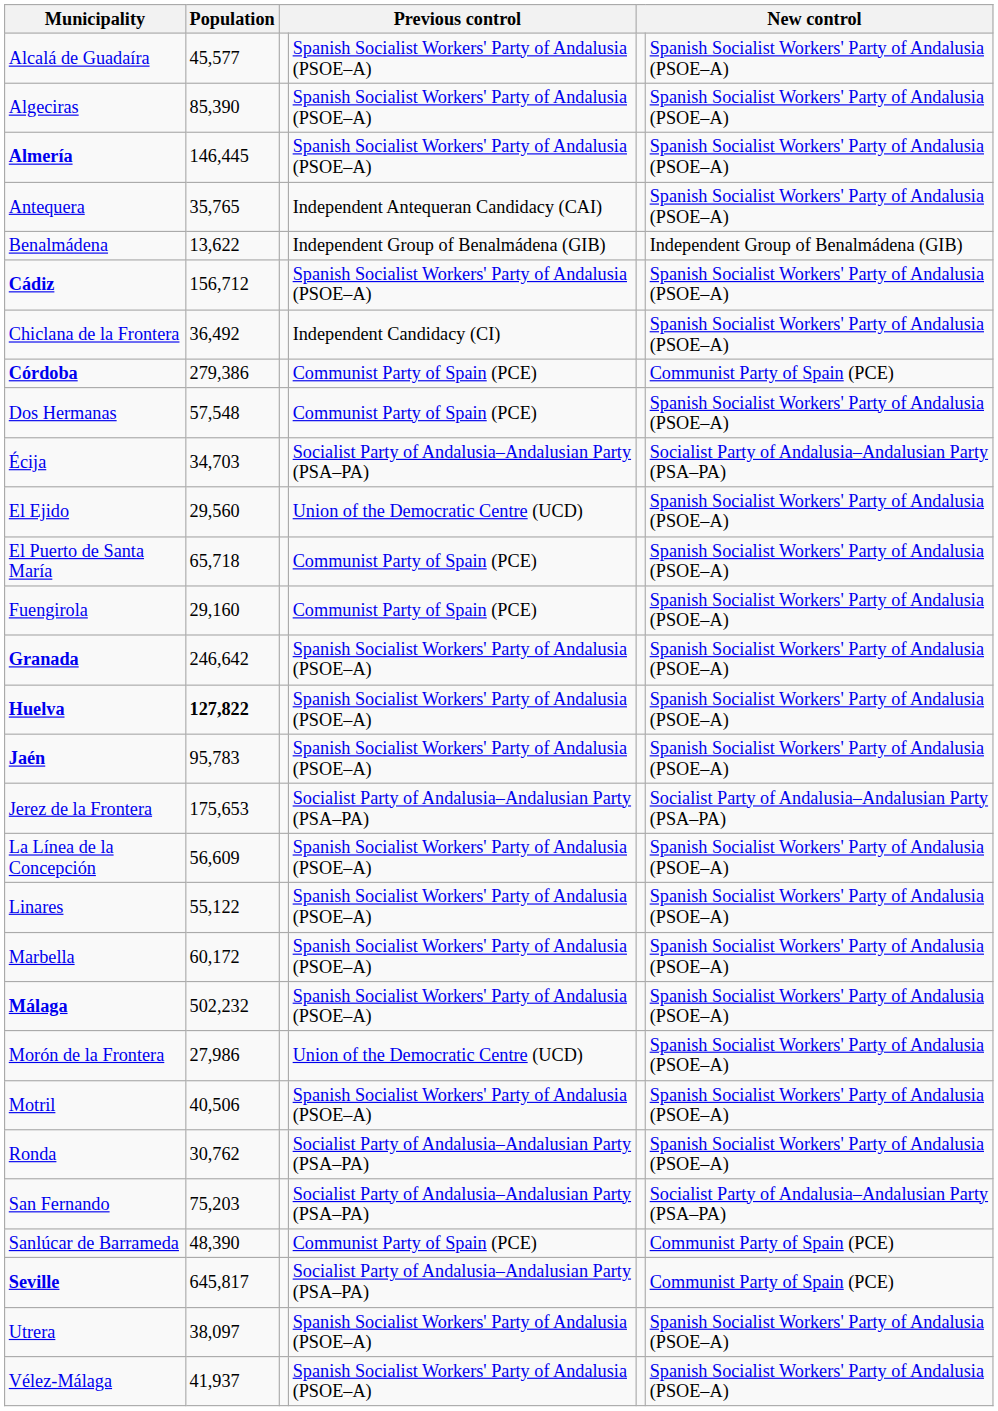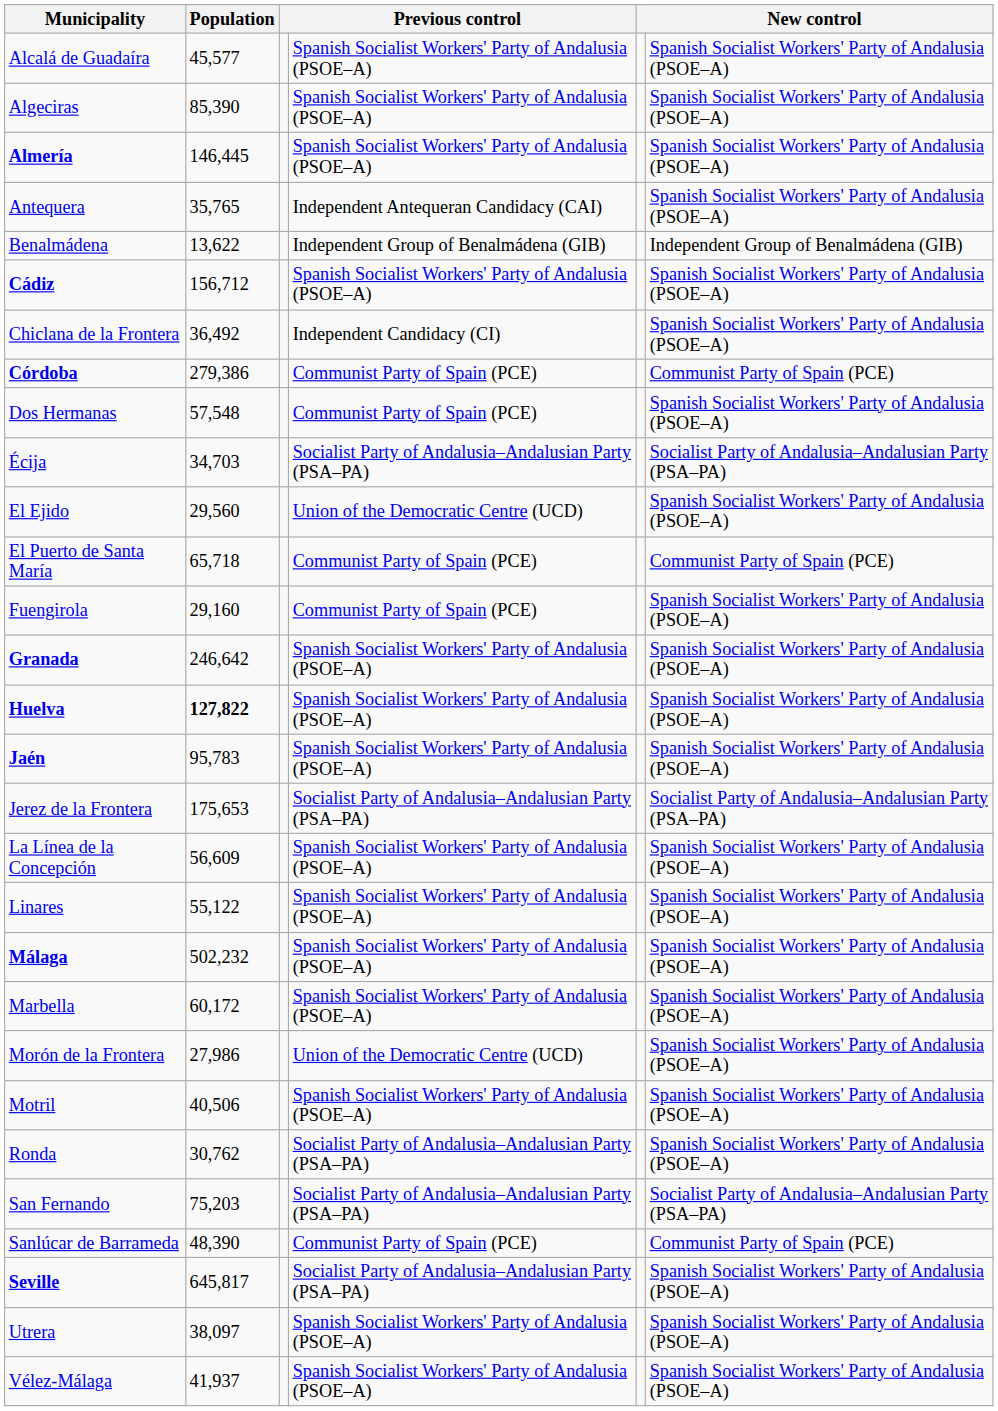(817, 561) Spanish Socialist Workers' Party of Andalusia (PSOE–A) -> (772, 561) Communist Party of Spain (PCE)
rows swapped: (38, 1006) <-> (42, 956)
(772, 1282) Communist Party of Spain (PCE) -> (817, 1282) Spanish Socialist Workers' Party of Andalusia (PSOE–A)
